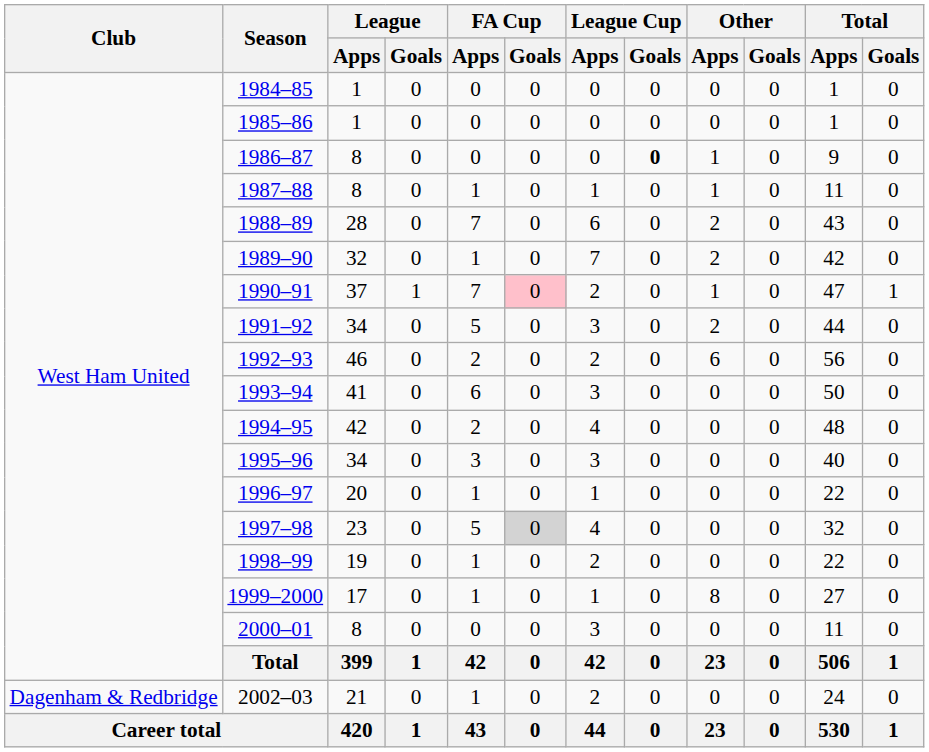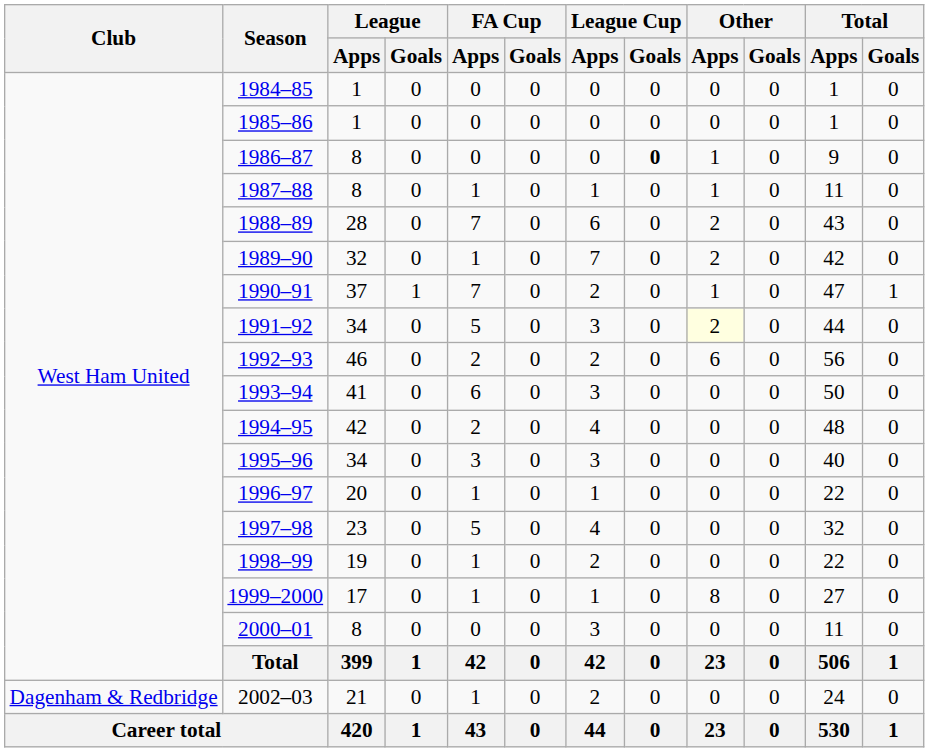(535, 291) pink background -> (535, 291) no background
(715, 325) no background -> (715, 325) lightyellow background
(535, 527) lightgrey background -> (535, 527) no background
